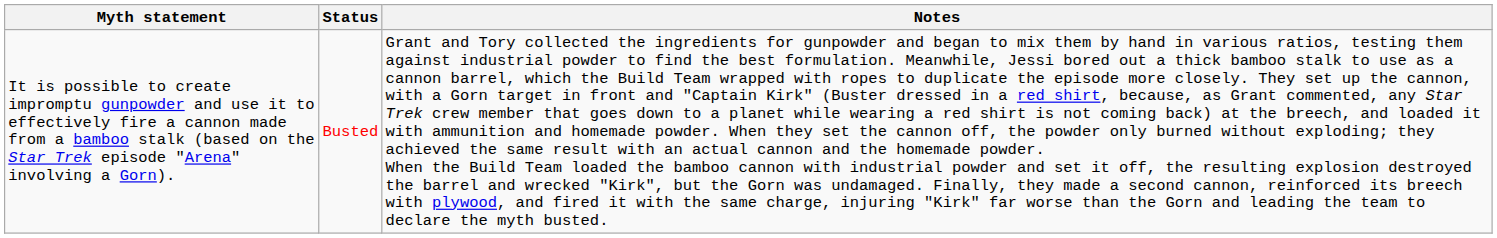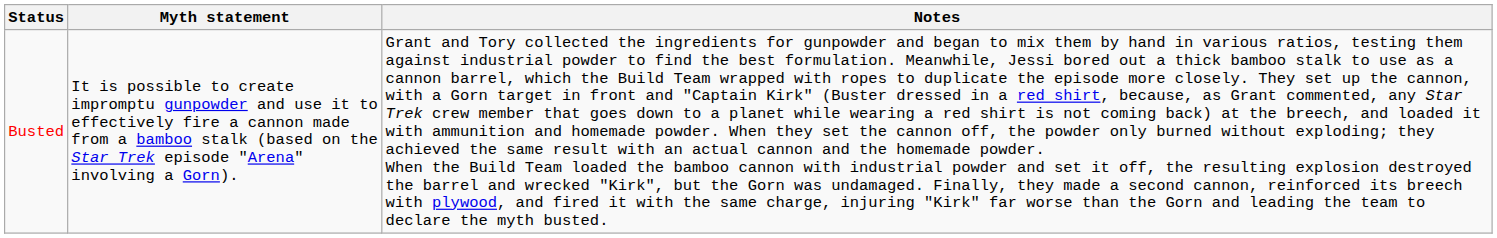columns swapped: (162, 17) <-> (350, 17)
